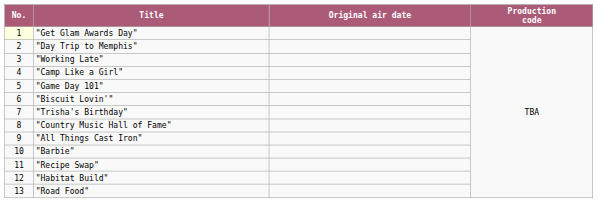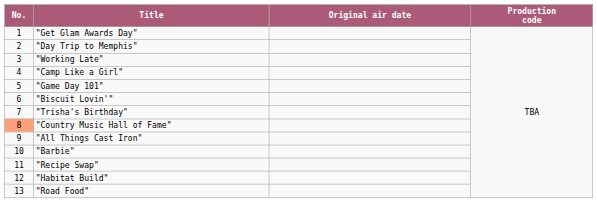(19, 33) lightyellow background -> (19, 33) no background
(19, 125) no background -> (19, 125) lightsalmon background
